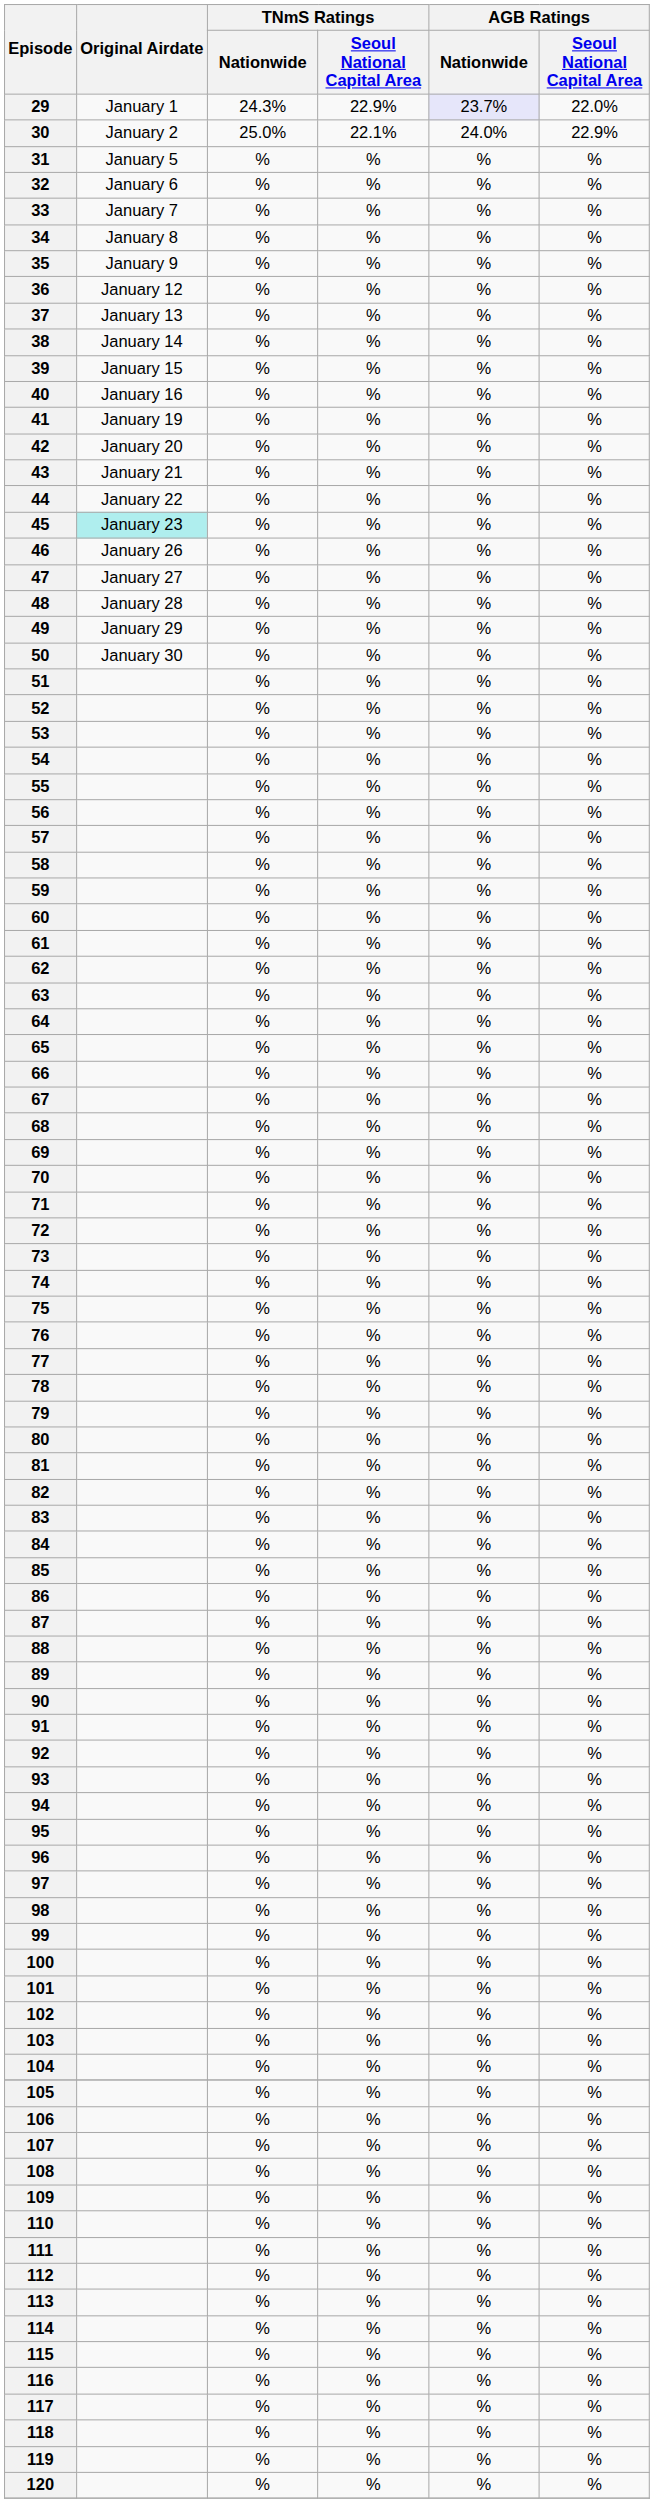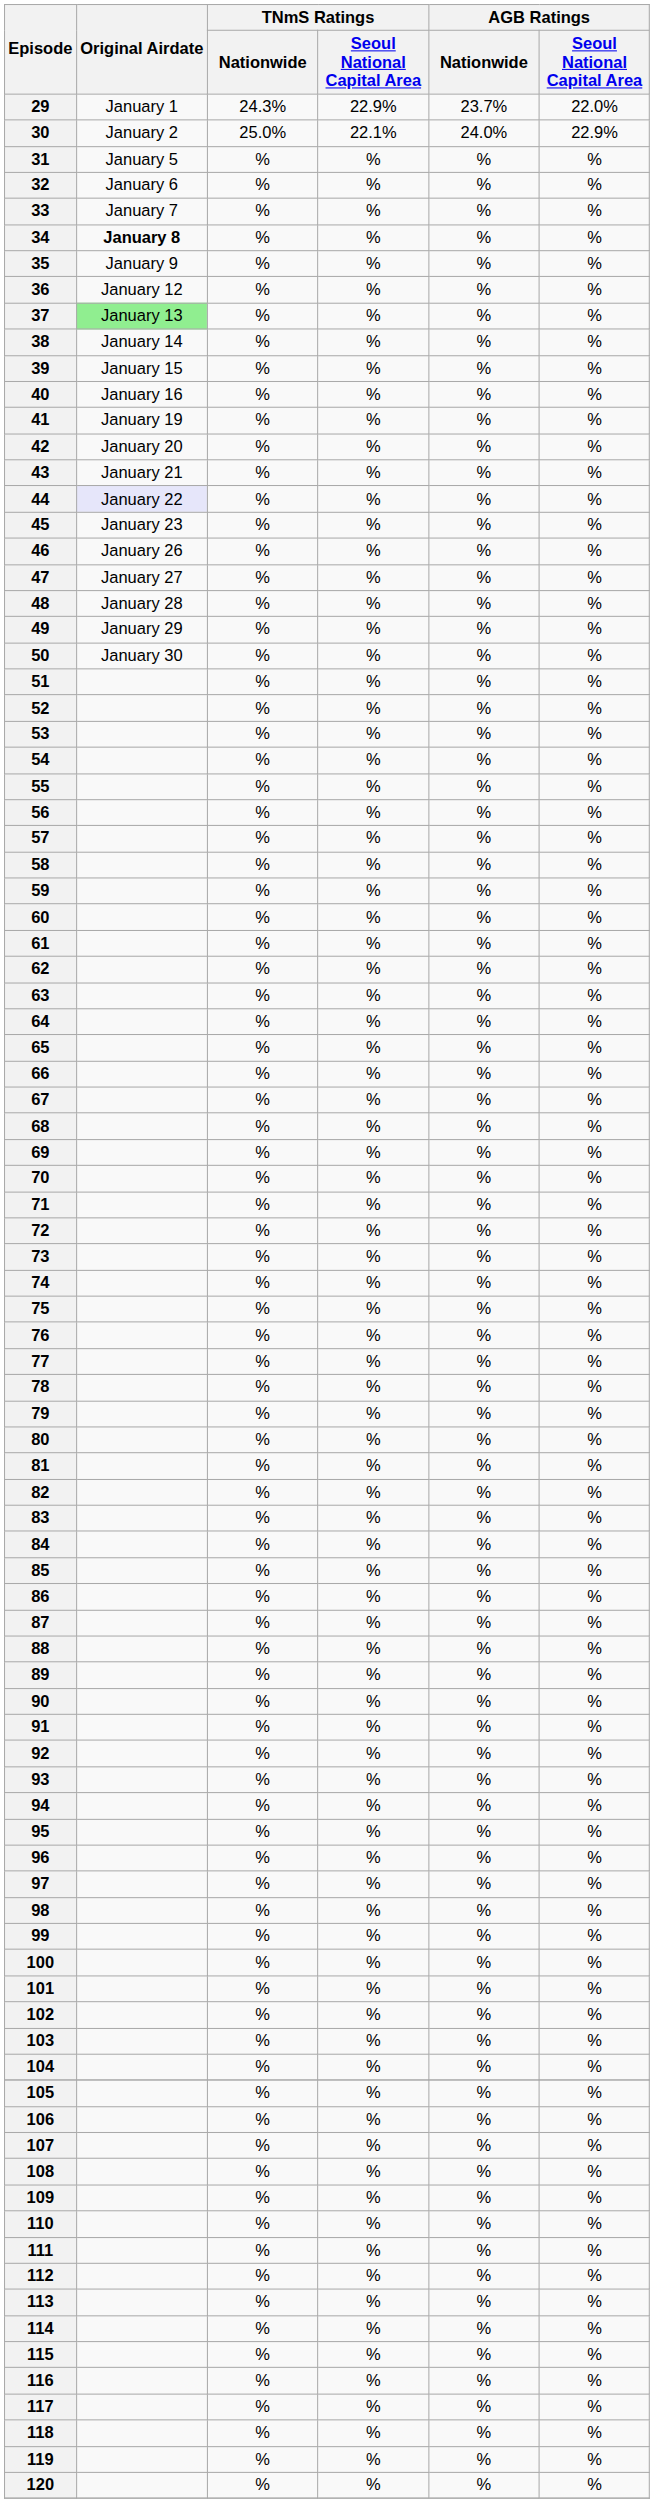(484, 106) lavender background -> (484, 106) no background
(142, 237) normal -> (142, 237) bold
(142, 316) no background -> (142, 316) lightgreen background
(142, 498) no background -> (142, 498) lavender background
(142, 525) paleturquoise background -> (142, 525) no background
